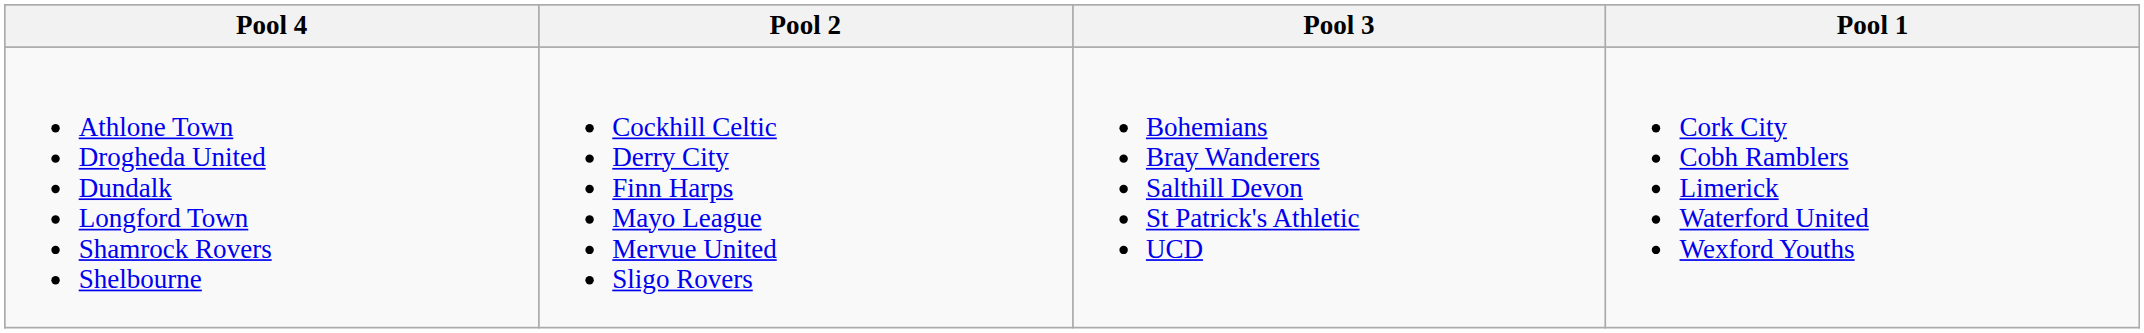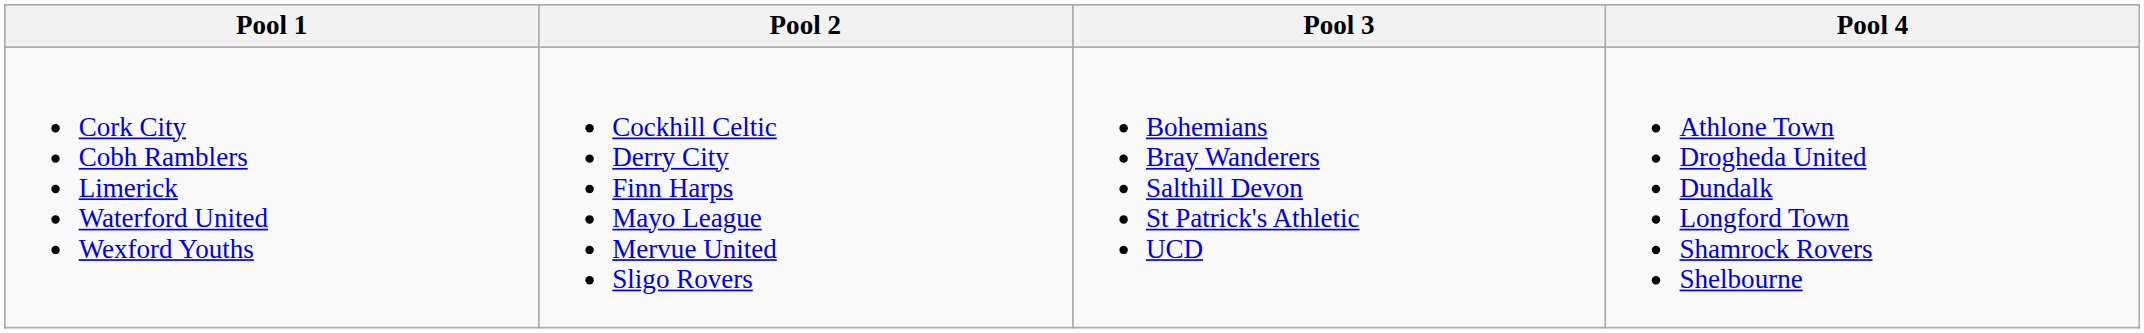columns swapped: (1873, 25) <-> (272, 25)
